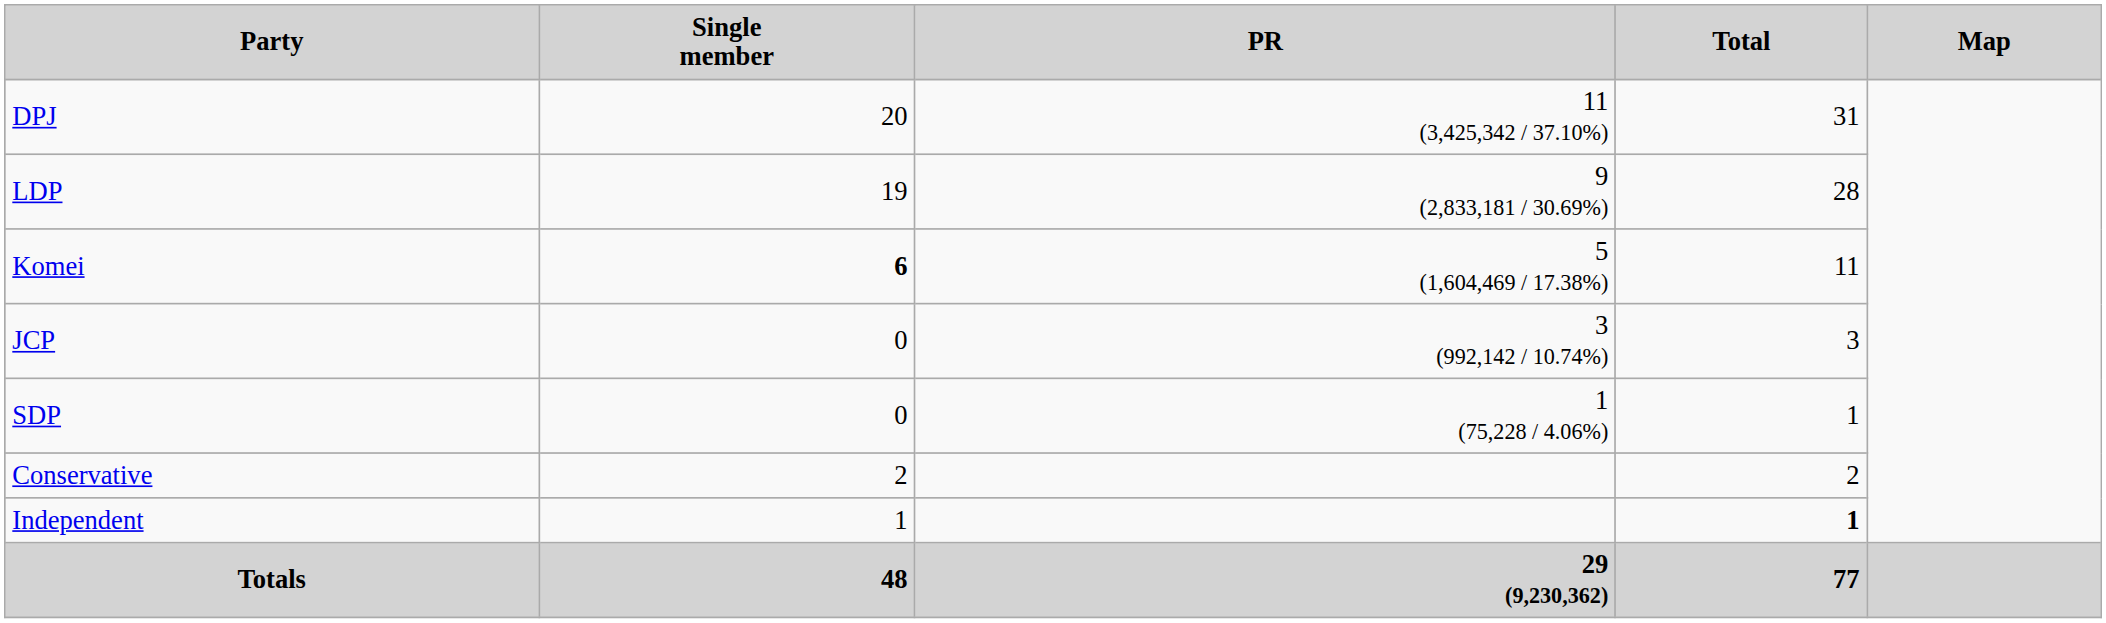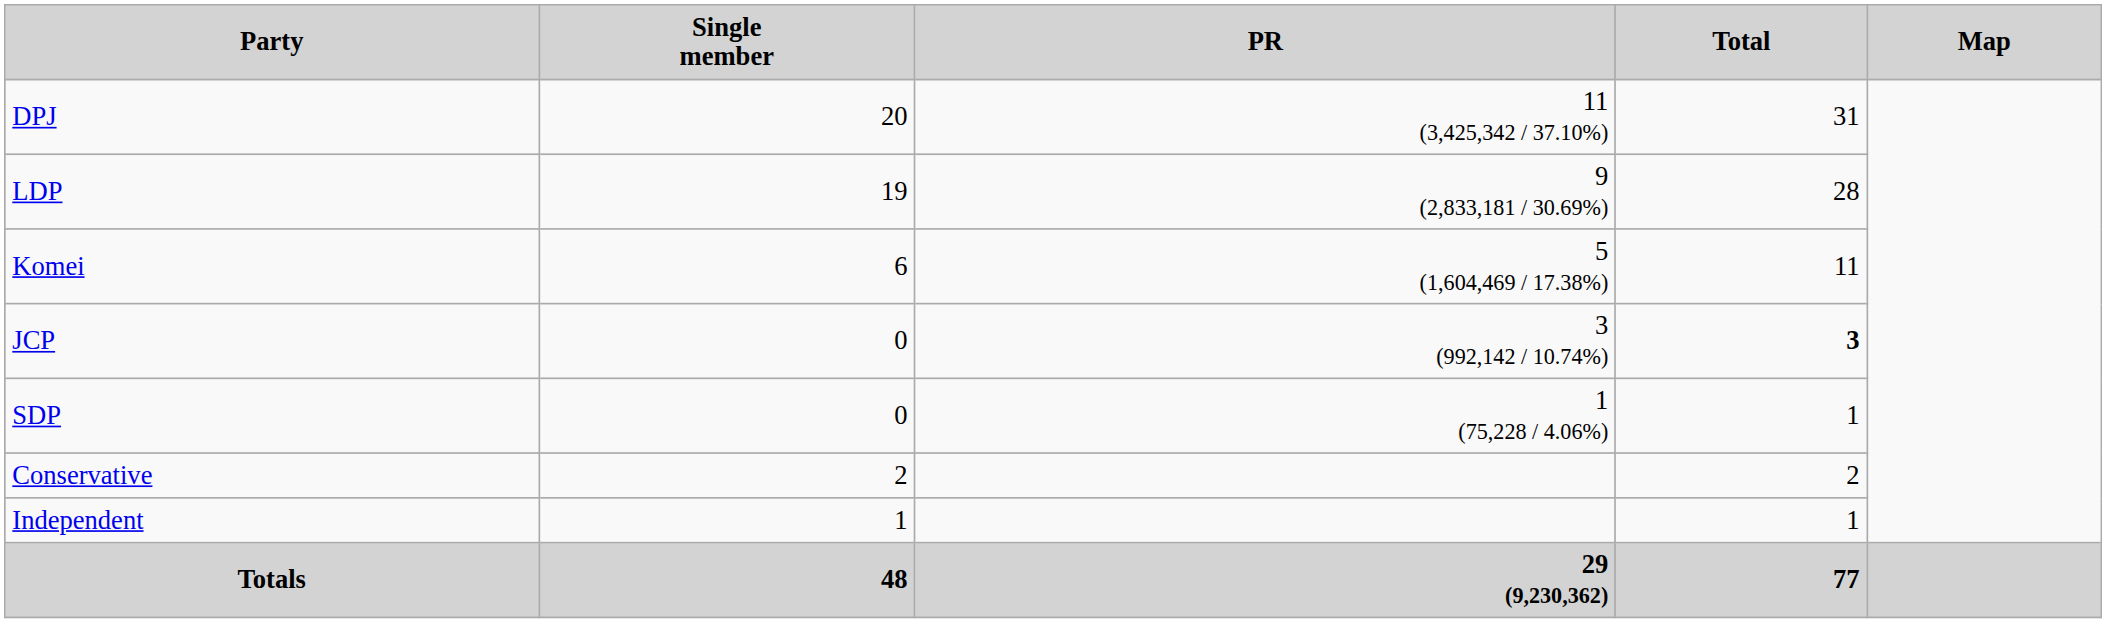(901, 265) bold -> (901, 265) normal
(1853, 340) normal -> (1853, 340) bold
(1853, 519) bold -> (1853, 519) normal
